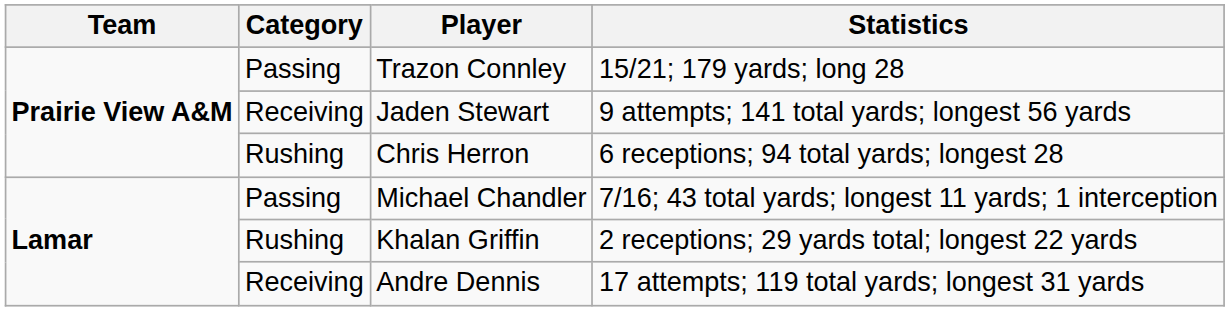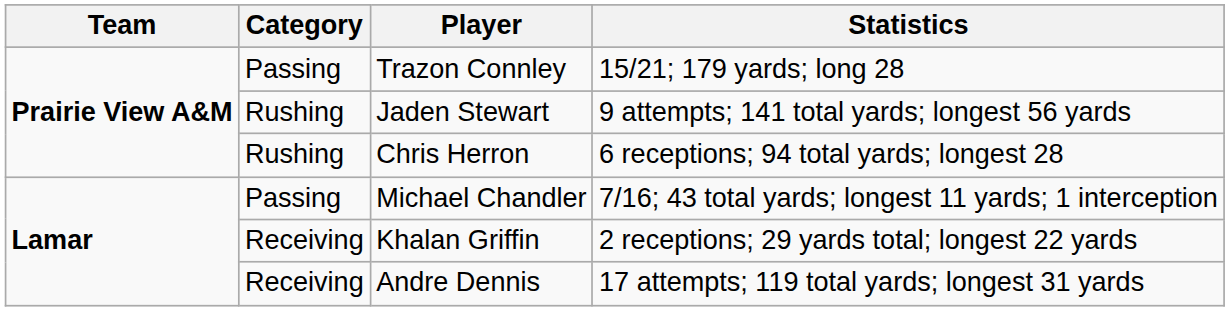(304, 111) Receiving -> (295, 111) Rushing
(295, 240) Rushing -> (304, 240) Receiving
